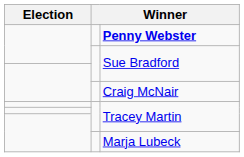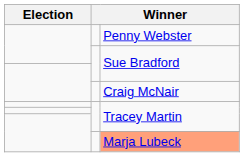(149, 35) bold -> (147, 35) normal
(142, 141) no background -> (142, 141) lightsalmon background
